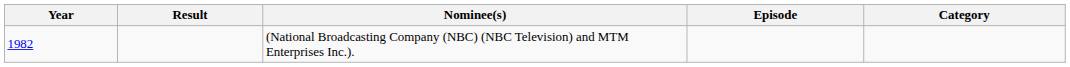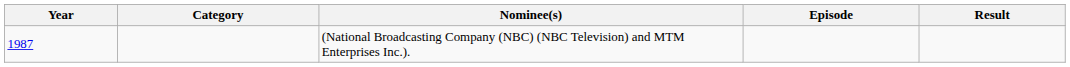columns swapped: (964, 15) <-> (190, 15)
(20, 44) 1982 -> (20, 44) 1987
